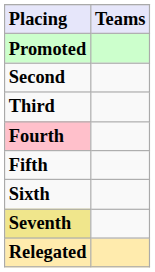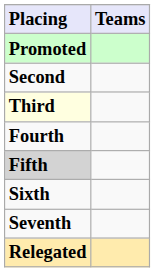(32, 106) no background -> (32, 106) lightyellow background
(36, 135) pink background -> (36, 135) no background
(28, 164) no background -> (28, 164) lightgrey background
(40, 223) khaki background -> (40, 223) no background
